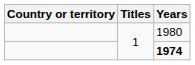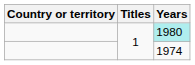(169, 32) no background -> (169, 32) paleturquoise background
(169, 51) bold -> (169, 51) normal
